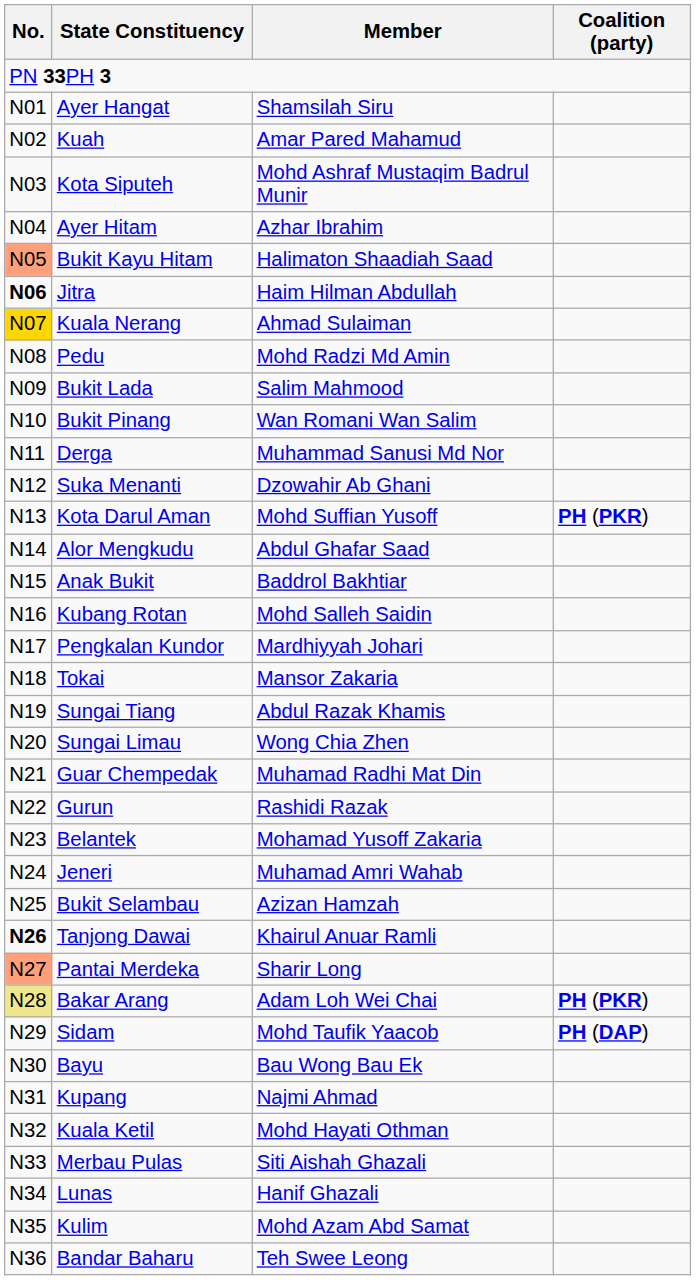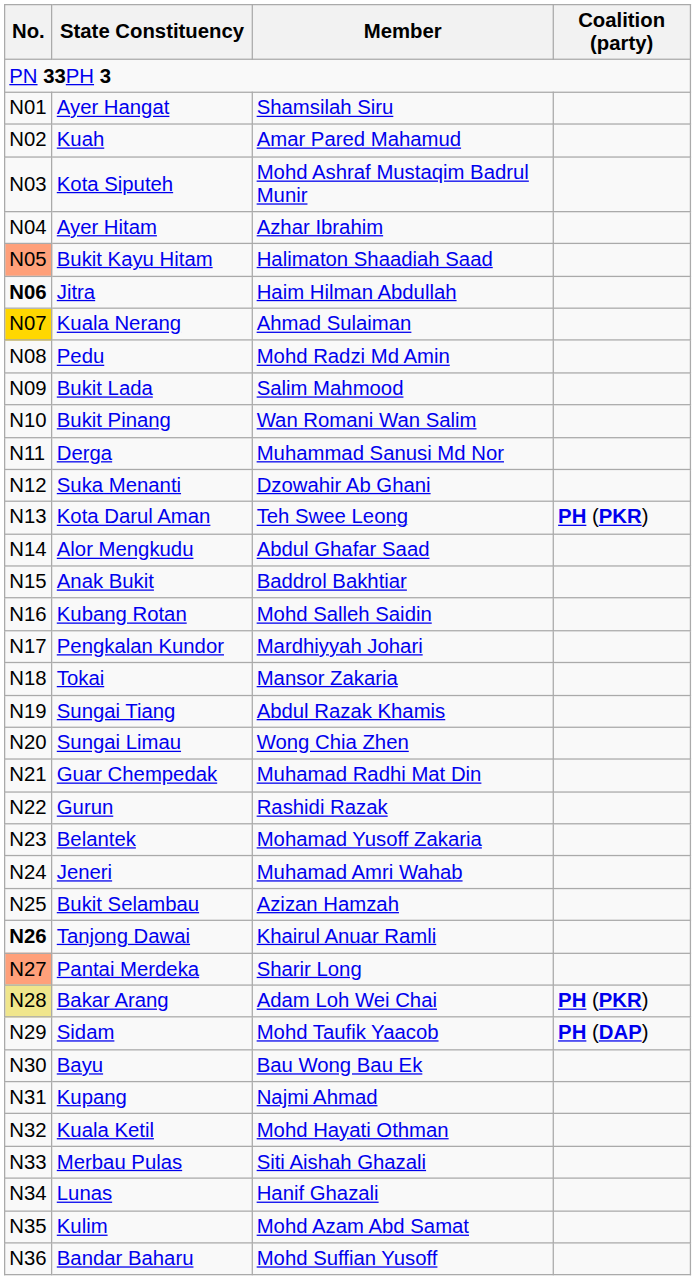(347, 517) Mohd Suffian Yusoff -> (332, 517) Teh Swee Leong
(332, 1258) Teh Swee Leong -> (347, 1258) Mohd Suffian Yusoff
